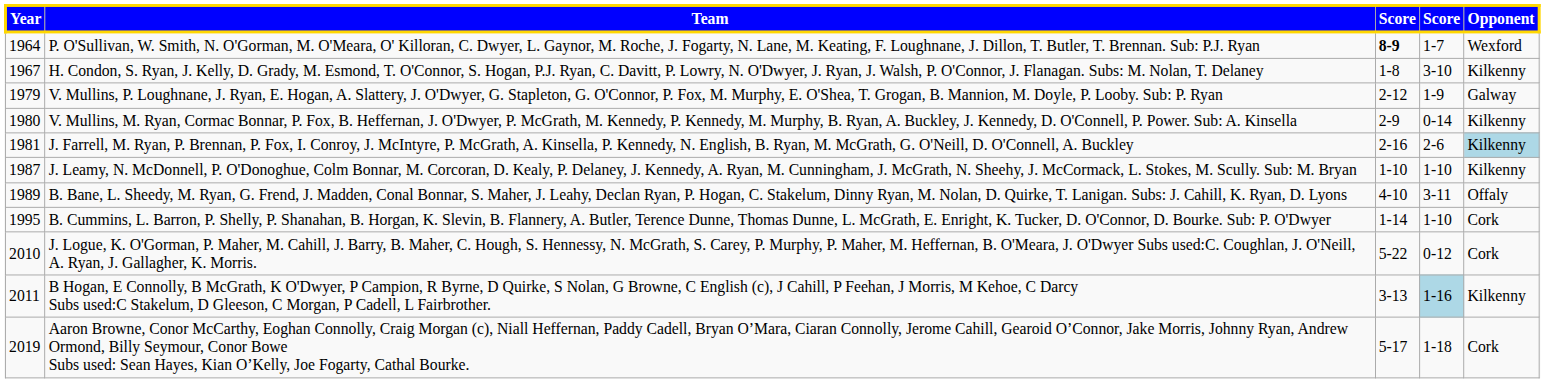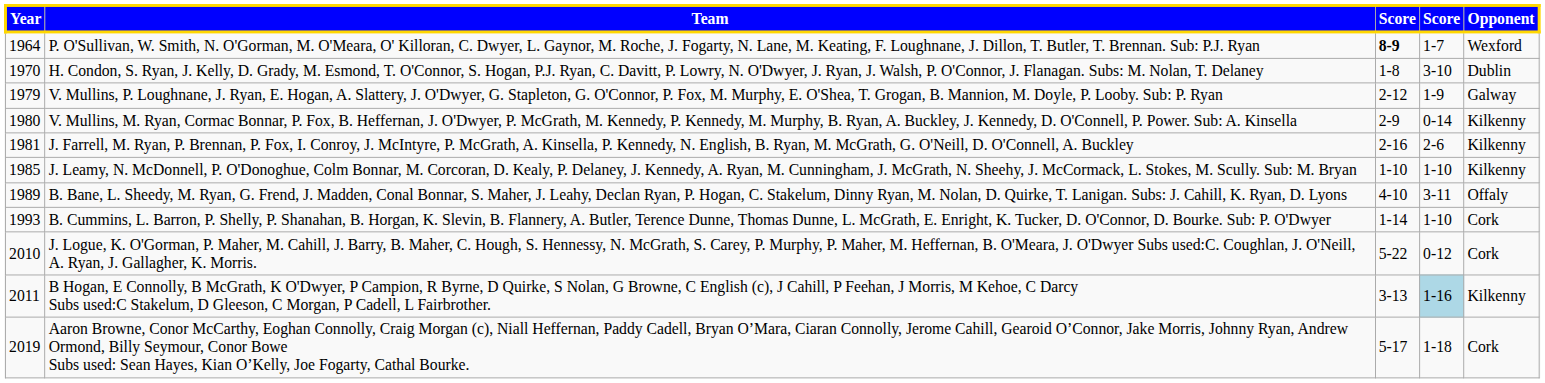(25, 70) 1967 -> (25, 70) 1970
(1497, 70) Kilkenny -> (1489, 70) Dublin
(1497, 145) lightblue background -> (1497, 145) no background
(25, 170) 1987 -> (25, 170) 1985
(25, 219) 1995 -> (25, 219) 1993
